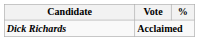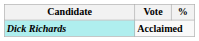(36, 28) no background -> (36, 28) paleturquoise background
